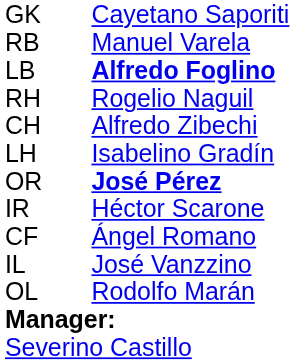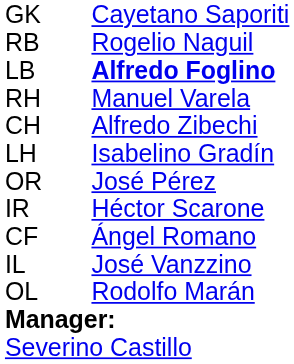(171, 43) Manuel Varela -> (172, 43) Rogelio Naguil
(172, 98) Rogelio Naguil -> (171, 98) Manuel Varela
(156, 181) bold -> (154, 181) normal
